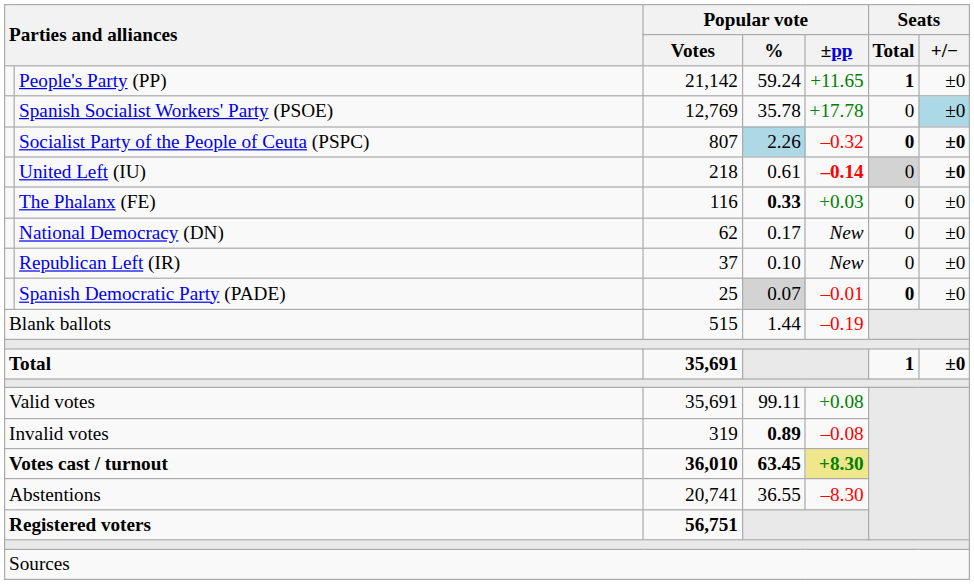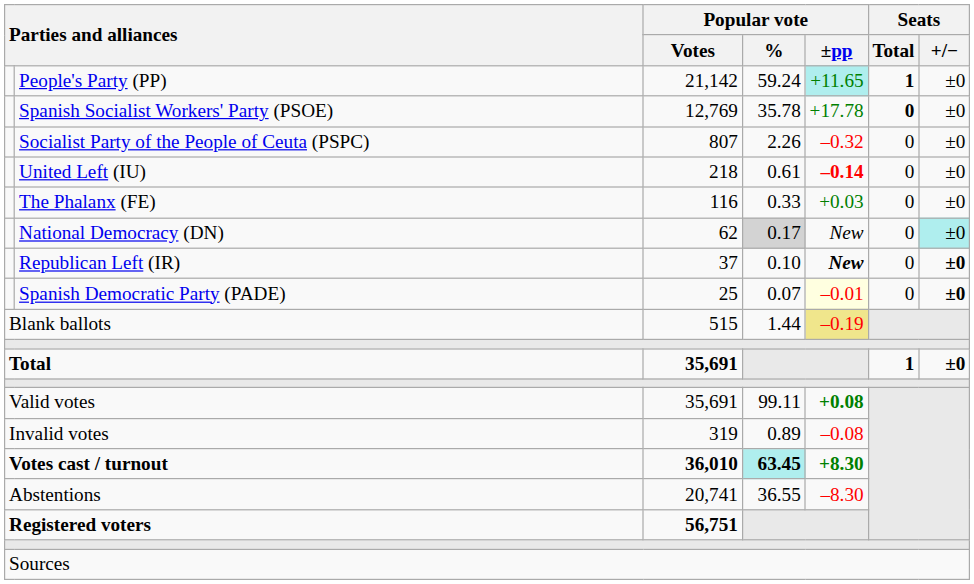(837, 80) no background -> (837, 80) paleturquoise background
(910, 111) normal -> (910, 111) bold
(955, 111) lightblue background -> (955, 111) no background
(784, 141) lightblue background -> (784, 141) no background
(910, 141) bold -> (910, 141) normal
(955, 141) bold -> (955, 141) normal
(910, 171) lightgrey background -> (910, 171) no background
(955, 171) bold -> (955, 171) normal
(784, 202) bold -> (784, 202) normal
(784, 232) no background -> (784, 232) lightgrey background
(955, 232) no background -> (955, 232) paleturquoise background
(847, 263) normal -> (846, 263) bold
(955, 263) normal -> (955, 263) bold
(784, 293) lightgrey background -> (784, 293) no background
(842, 293) no background -> (842, 293) lightyellow background
(910, 293) bold -> (910, 293) normal
(955, 293) normal -> (955, 293) bold
(842, 324) no background -> (842, 324) khaki background
(841, 402) normal -> (841, 402) bold
(784, 433) bold -> (784, 433) normal
(779, 463) no background -> (779, 463) paleturquoise background
(841, 463) khaki background -> (841, 463) no background
